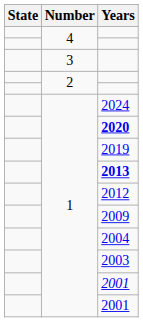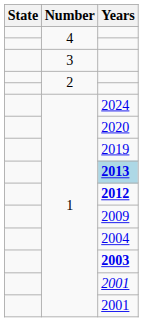(115, 127) bold -> (115, 127) normal
(115, 171) no background -> (115, 171) lightblue background
(115, 194) normal -> (115, 194) bold
(115, 261) normal -> (115, 261) bold
